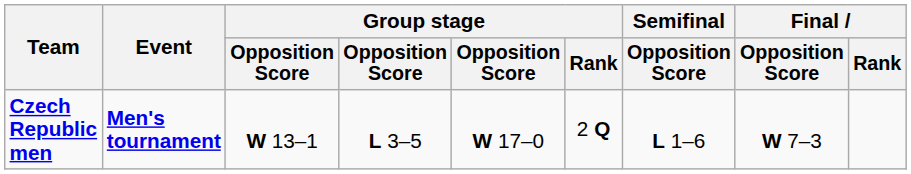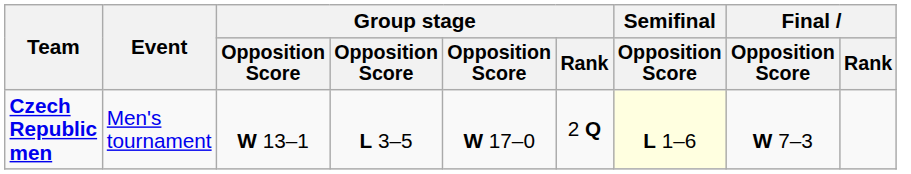(164, 130) bold -> (159, 130) normal
(679, 141) no background -> (670, 141) lightyellow background
